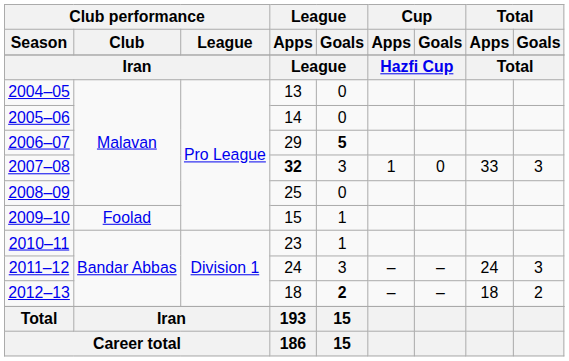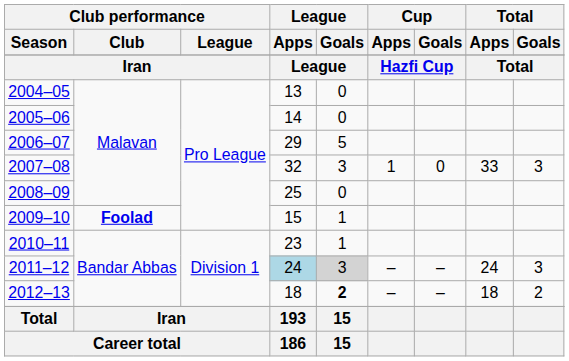(342, 142) bold -> (342, 142) normal
(293, 167) bold -> (293, 167) normal
(127, 218) normal -> (127, 218) bold
(293, 268) no background -> (293, 268) lightblue background
(342, 268) no background -> (342, 268) lightgrey background
